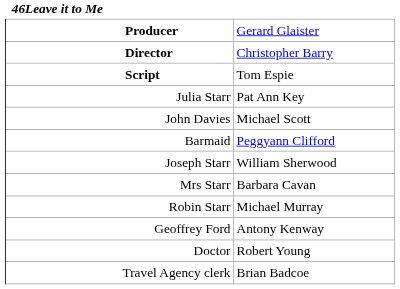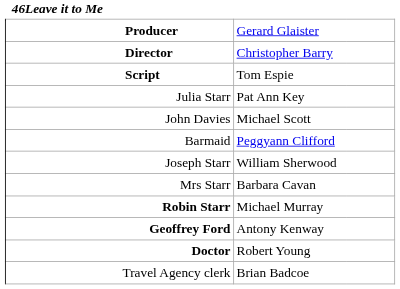(200, 207) normal -> (196, 207) bold
(192, 229) normal -> (190, 229) bold
(212, 251) normal -> (211, 251) bold
